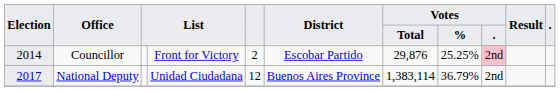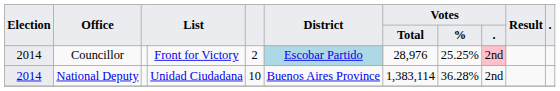(323, 55) no background -> (323, 55) lightblue background
(410, 55) 29,876 -> (410, 55) 28,976
(29, 76) 2017 -> (29, 76) 2014
(255, 76) 12 -> (255, 76) 10
(460, 76) 36.79% -> (460, 76) 36.28%
